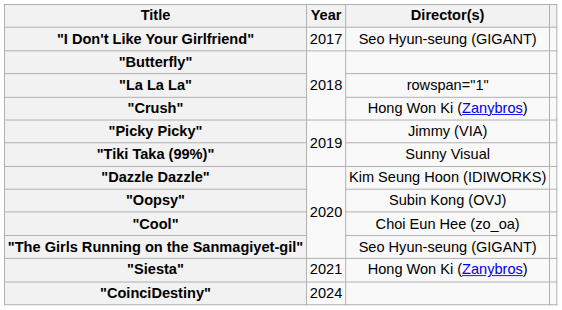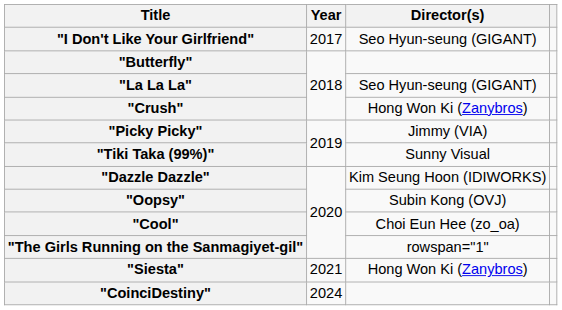(448, 85) rowspan="1" -> (448, 85) Seo Hyun-seung (GIGANT)
(448, 246) Seo Hyun-seung (GIGANT) -> (448, 246) rowspan="1"
